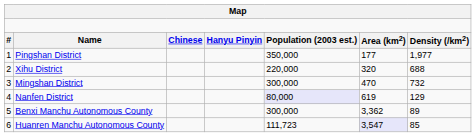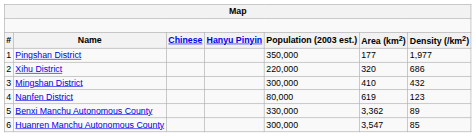(417, 69) 688 -> (417, 69) 686
(368, 83) 470 -> (368, 83) 410
(417, 83) 732 -> (417, 83) 432
(280, 97) lavender background -> (280, 97) no background
(417, 97) 129 -> (417, 97) 123
(282, 111) 300,000 -> (282, 111) 330,000
(282, 125) 111,723 -> (282, 125) 300,000
(372, 125) lavender background -> (372, 125) no background
